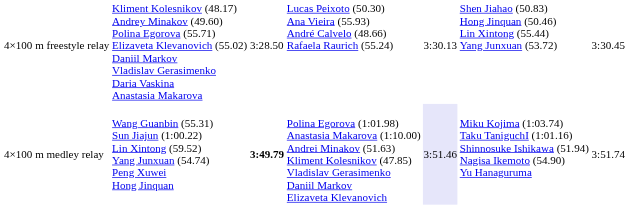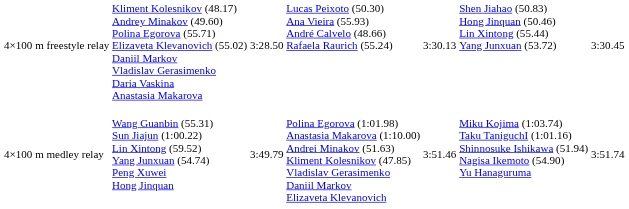(267, 154) bold -> (267, 154) normal
(440, 154) lavender background -> (440, 154) no background
